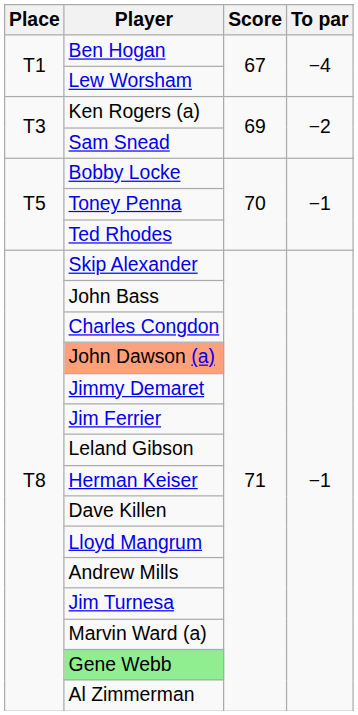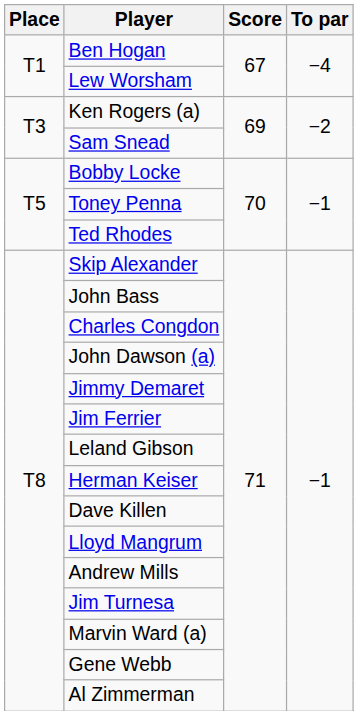(142, 357) lightsalmon background -> (142, 357) no background
(120, 664) lightgreen background -> (120, 664) no background
